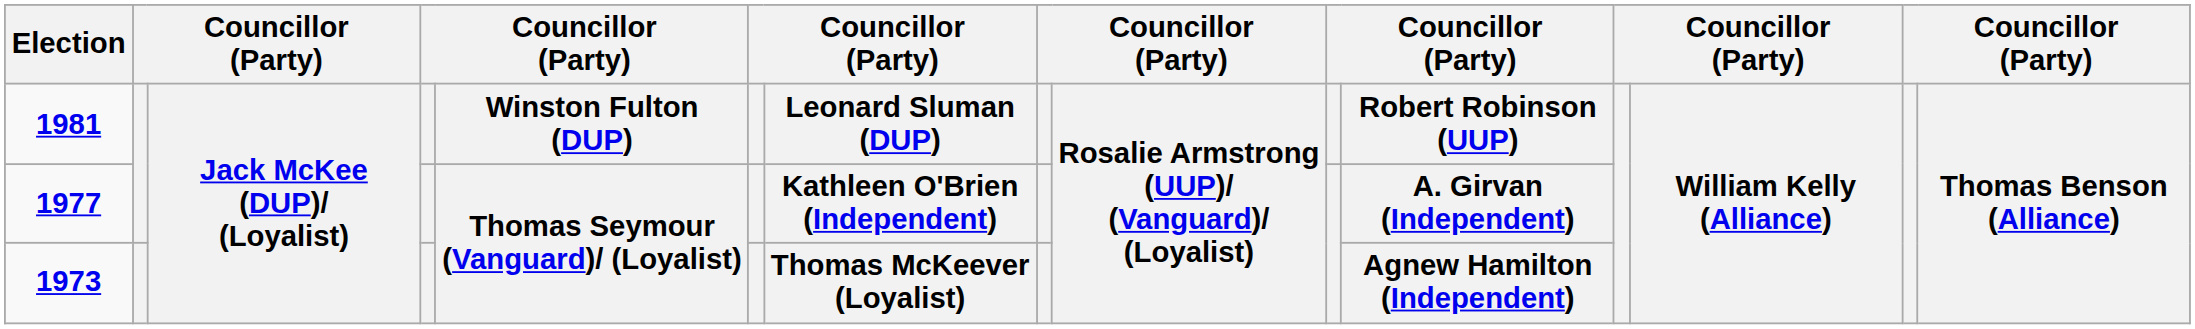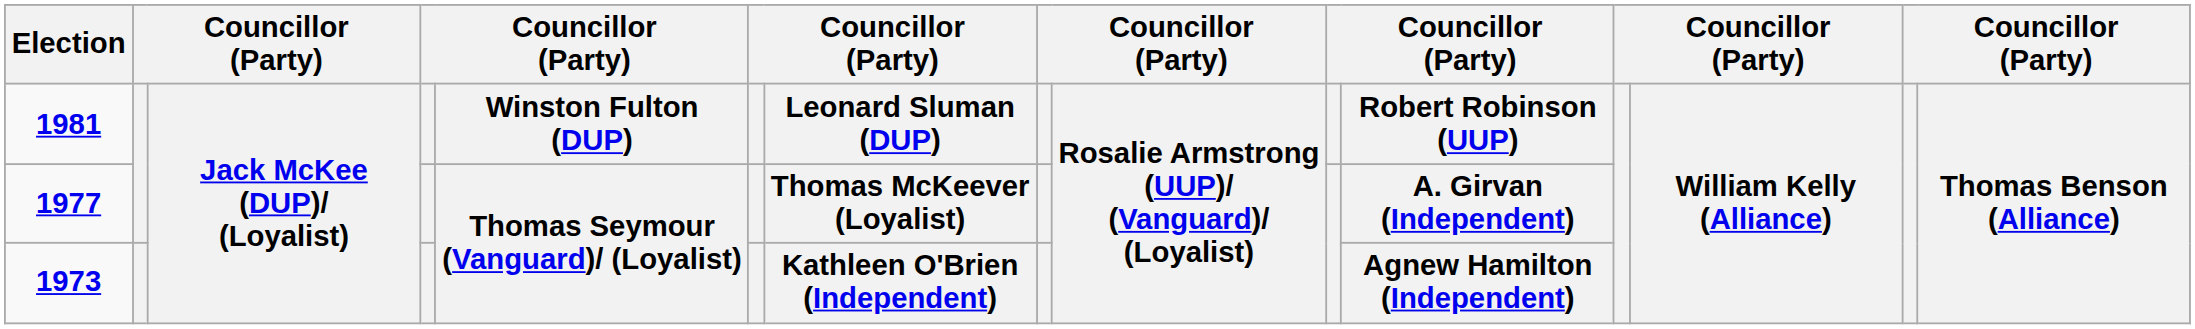(900, 202) Kathleen O'Brien (Independent) -> (900, 202) Thomas McKeever (Loyalist)
(900, 282) Thomas McKeever (Loyalist) -> (900, 282) Kathleen O'Brien (Independent)
